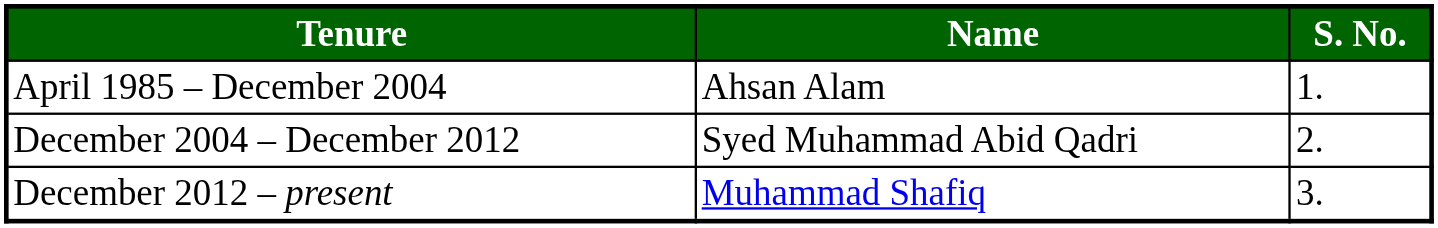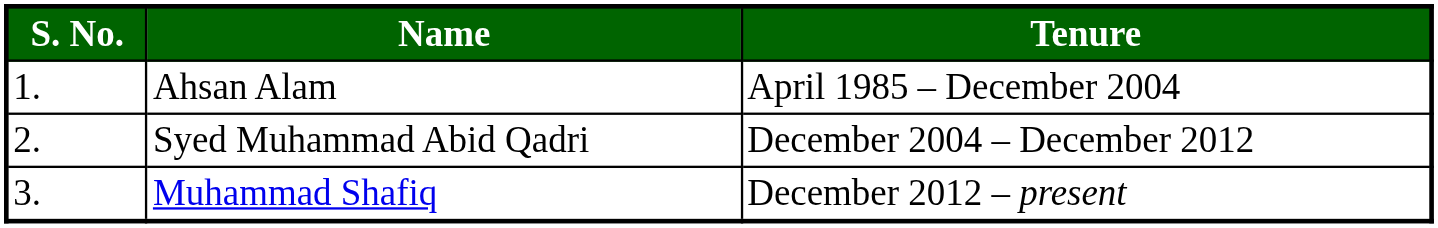columns swapped: (1360, 33) <-> (352, 33)
